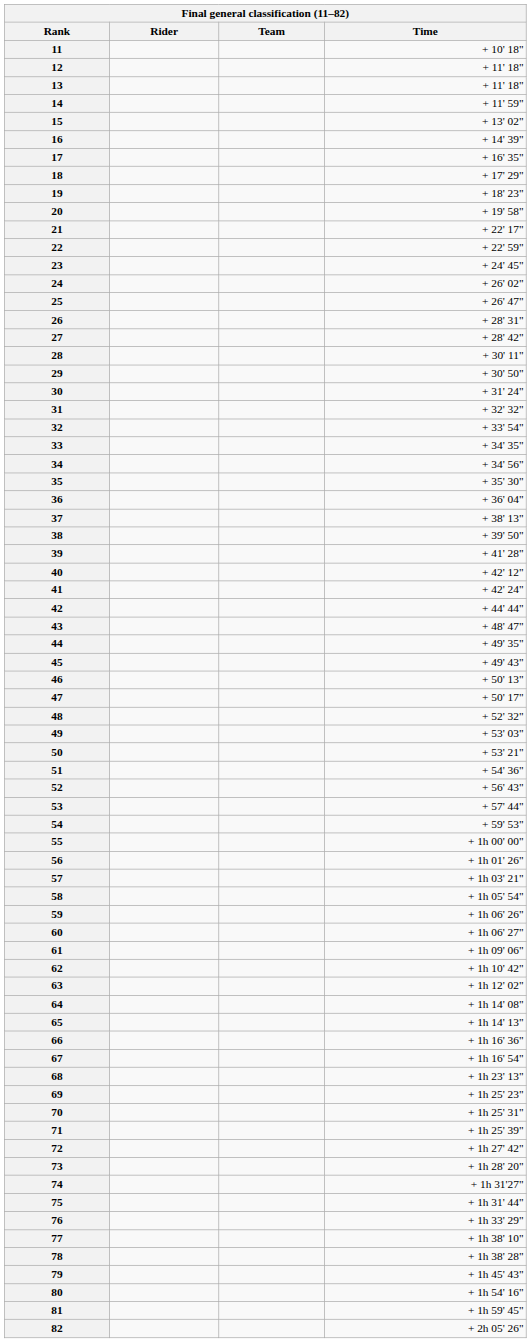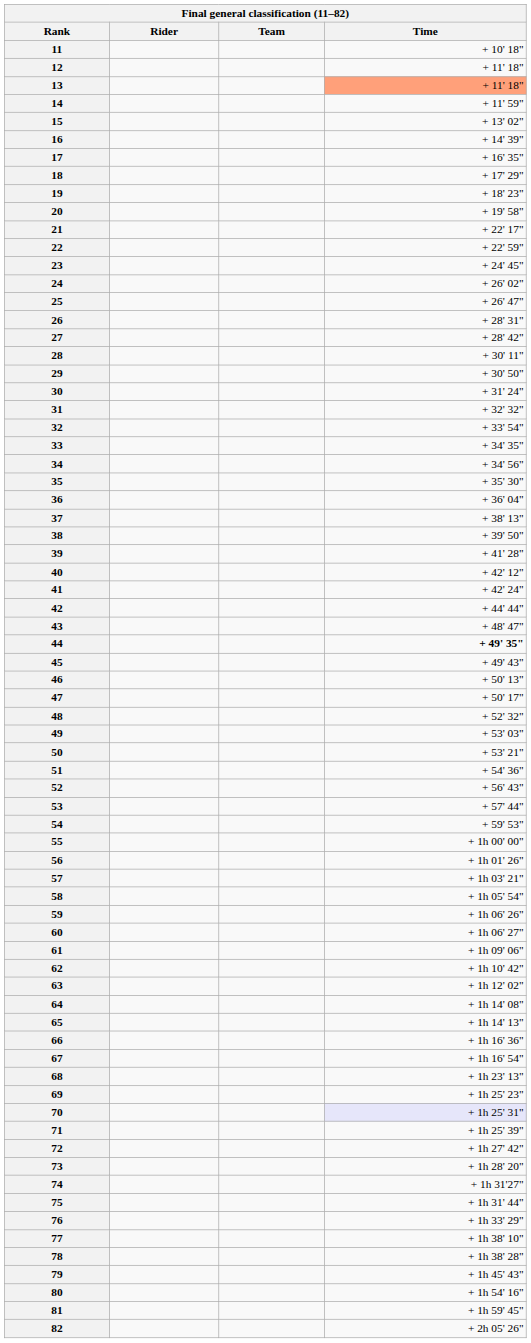(503, 85) no background -> (503, 85) lightsalmon background
(503, 644) normal -> (501, 644) bold
(496, 1112) no background -> (496, 1112) lavender background
